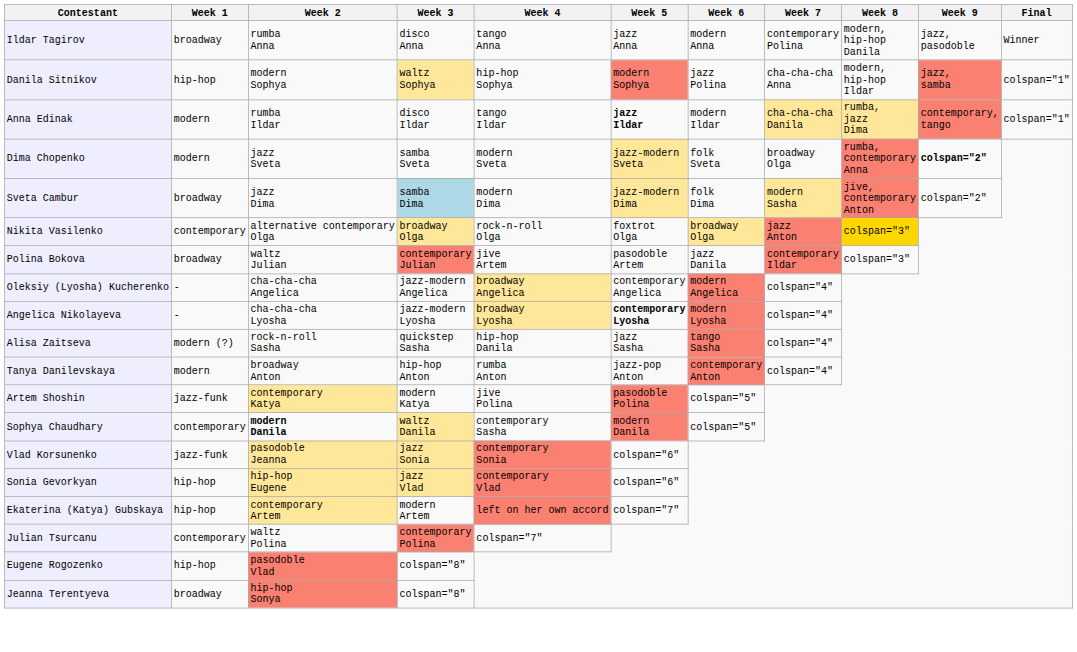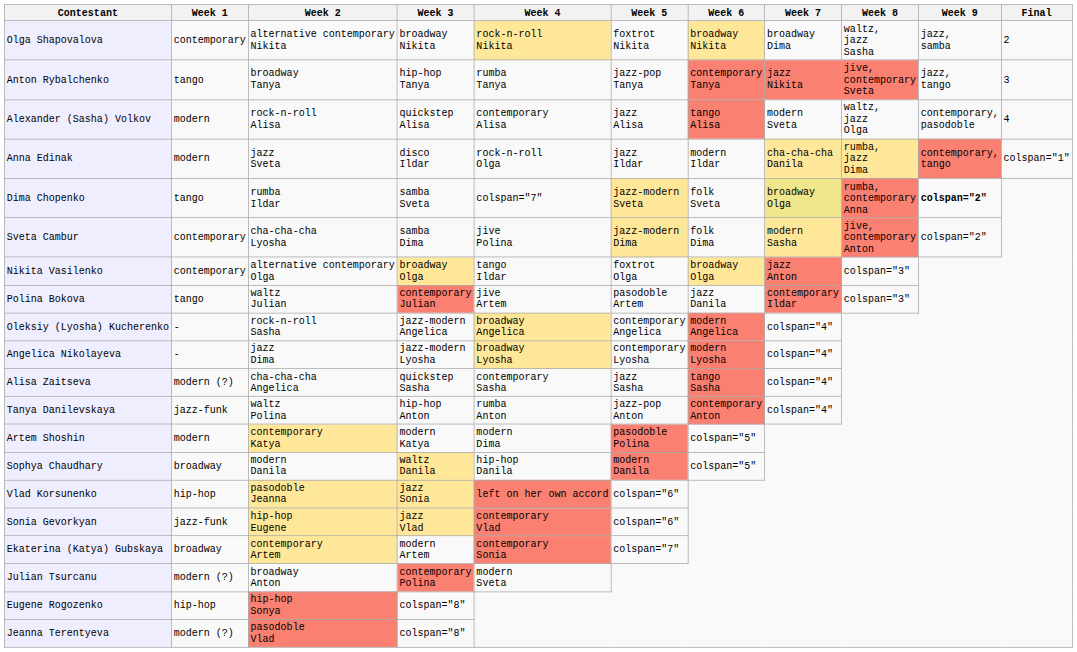- row: (46, 40)
+ row: (55, 40)
+ row: (58, 80)
+ row: (79, 119)
- row: (52, 80)
(266, 119) rumba Ildar -> (266, 159) jazz Sveta
(491, 119) tango Ildar -> (509, 159) rock-n-roll Olga
(628, 119) bold -> (628, 159) normal
(192, 159) modern -> (189, 198) tango
(266, 159) jazz Sveta -> (266, 198) rumba Ildar
(494, 159) modern Sveta -> (509, 198) colspan="7"
(791, 159) no background -> (791, 198) khaki background
(198, 198) broadway -> (210, 237) contemporary
(263, 198) jazz Dima -> (284, 237) cha-cha-cha Lyosha
(415, 198) lightblue background -> (415, 237) no background
(494, 198) modern Dima -> (494, 237) jive Polina
(509, 232) rock-n-roll Olga -> (491, 271) tango Ildar
(877, 232) gold background -> (877, 271) no background
(198, 260) broadway -> (189, 299) tango
(284, 287) cha-cha-cha Angelica -> (284, 327) rock-n-roll Sasha
(284, 315) cha-cha-cha Lyosha -> (263, 355) jazz Dima
(649, 315) bold -> (649, 355) normal
(284, 343) rock-n-roll Sasha -> (284, 383) cha-cha-cha Angelica
(497, 343) hip-hop Danila -> (512, 383) contemporary Sasha
(192, 371) modern -> (201, 410) jazz-funk
(275, 371) broadway Anton -> (269, 410) waltz Polina
(201, 399) jazz-funk -> (192, 438) modern
(494, 399) jive Polina -> (494, 438) modern Dima
(210, 427) contemporary -> (198, 466) broadway
(269, 427) bold -> (269, 466) normal
(512, 427) contemporary Sasha -> (497, 466) hip-hop Danila
(201, 455) jazz-funk -> (195, 494) hip-hop
(512, 455) contemporary Sonia -> (542, 494) left on her own accord
(195, 482) hip-hop -> (201, 522) jazz-funk
(195, 510) hip-hop -> (198, 550) broadway
(542, 510) left on her own accord -> (512, 550) contemporary Sonia
(210, 538) contemporary -> (204, 578) modern (?)
(269, 538) waltz Polina -> (275, 578) broadway Anton
(509, 538) colspan="7" -> (494, 578) modern Sveta
(278, 566) pasodoble Vlad -> (272, 605) hip-hop Sonya
(198, 594) broadway -> (204, 633) modern (?)
(272, 594) hip-hop Sonya -> (278, 633) pasodoble Vlad
